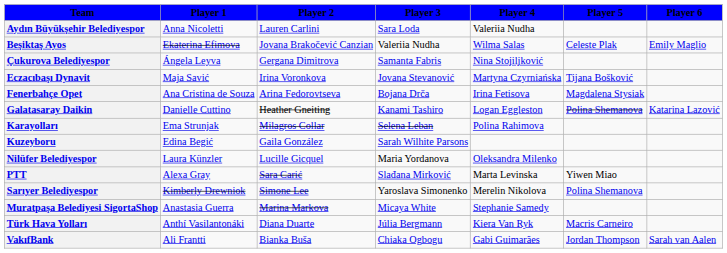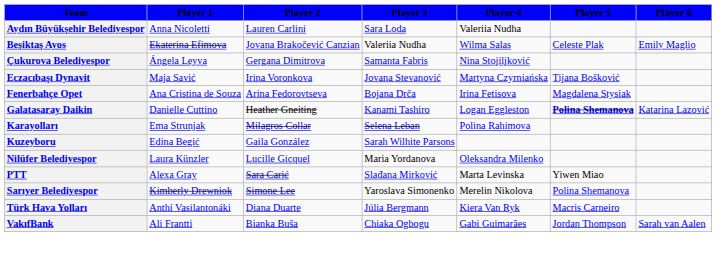(604, 110) normal -> (593, 110) bold
- row: (82, 207)
